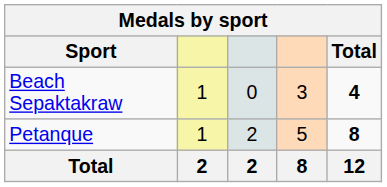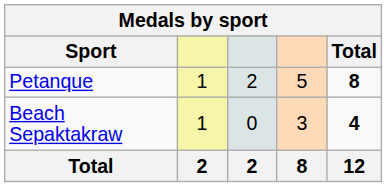rows swapped: (66, 93) <-> (51, 135)
